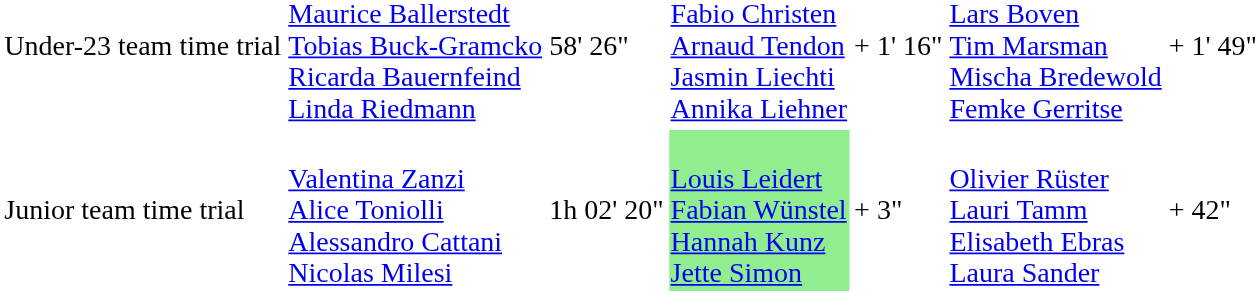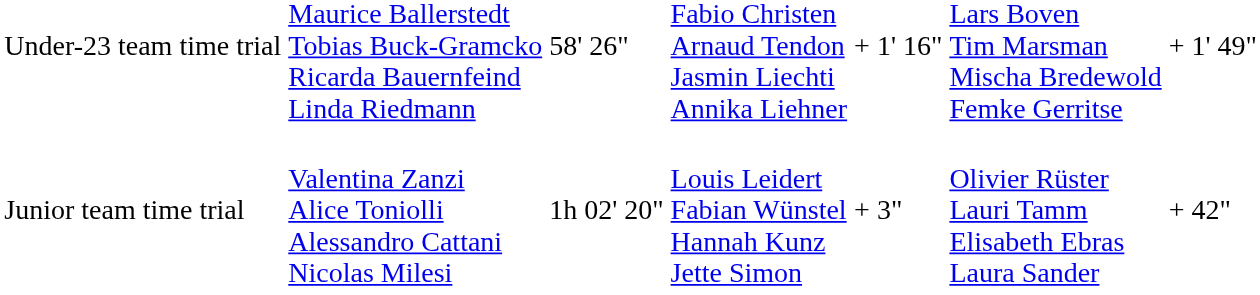(759, 225) lightgreen background -> (759, 225) no background
